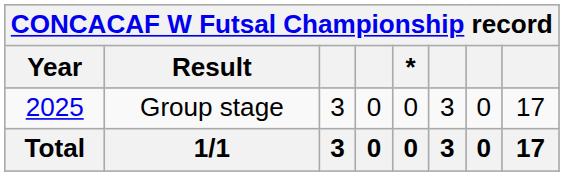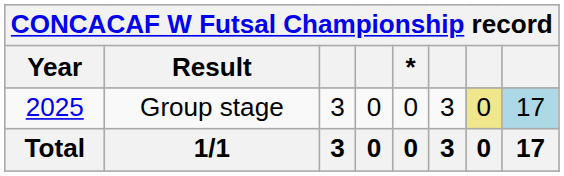(484, 107) no background -> (484, 107) khaki background
(530, 107) no background -> (530, 107) lightblue background
